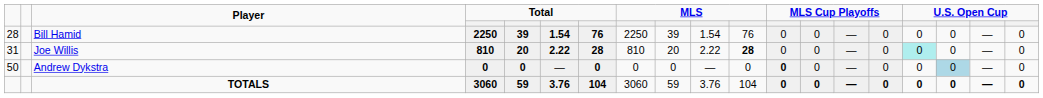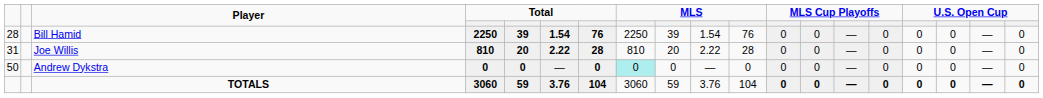(748, 51) bold -> (748, 51) normal
(919, 51) paleturquoise background -> (919, 51) no background
(636, 67) no background -> (636, 67) paleturquoise background
(783, 67) bold -> (783, 67) normal
(953, 67) lightblue background -> (953, 67) no background
